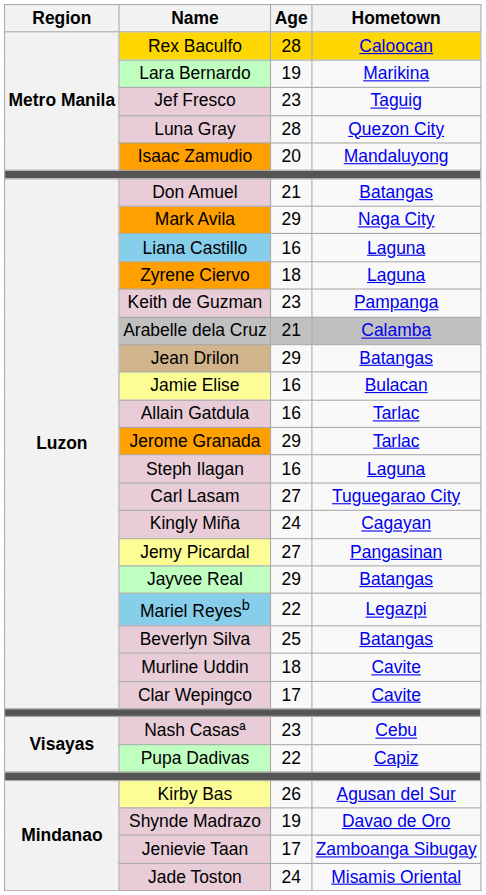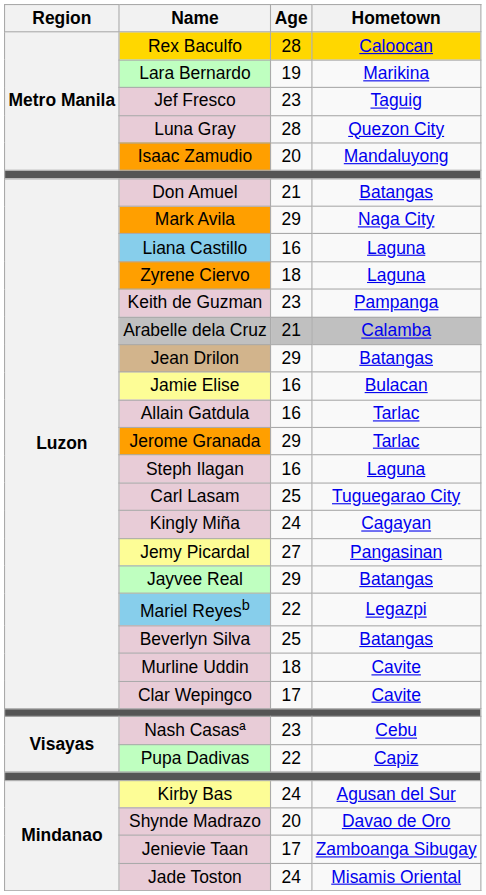(291, 496) 27 -> (291, 496) 25
(291, 793) 26 -> (291, 793) 24
(291, 821) 19 -> (291, 821) 20
